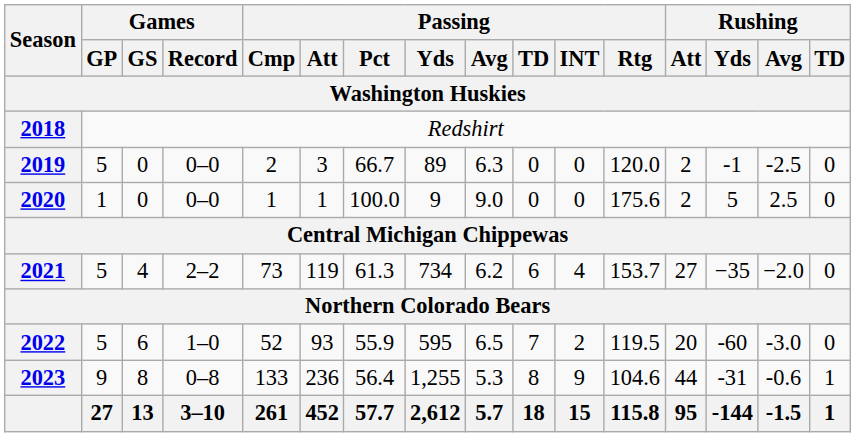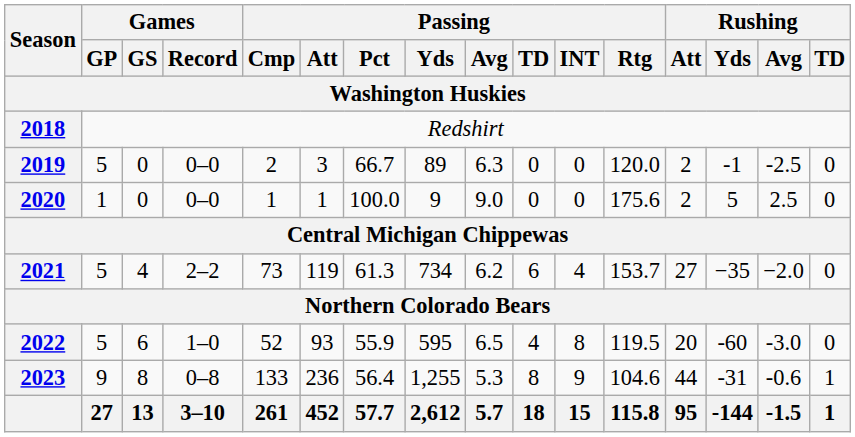(534, 341) 7 -> (534, 341) 4
(579, 341) 2 -> (579, 341) 8
